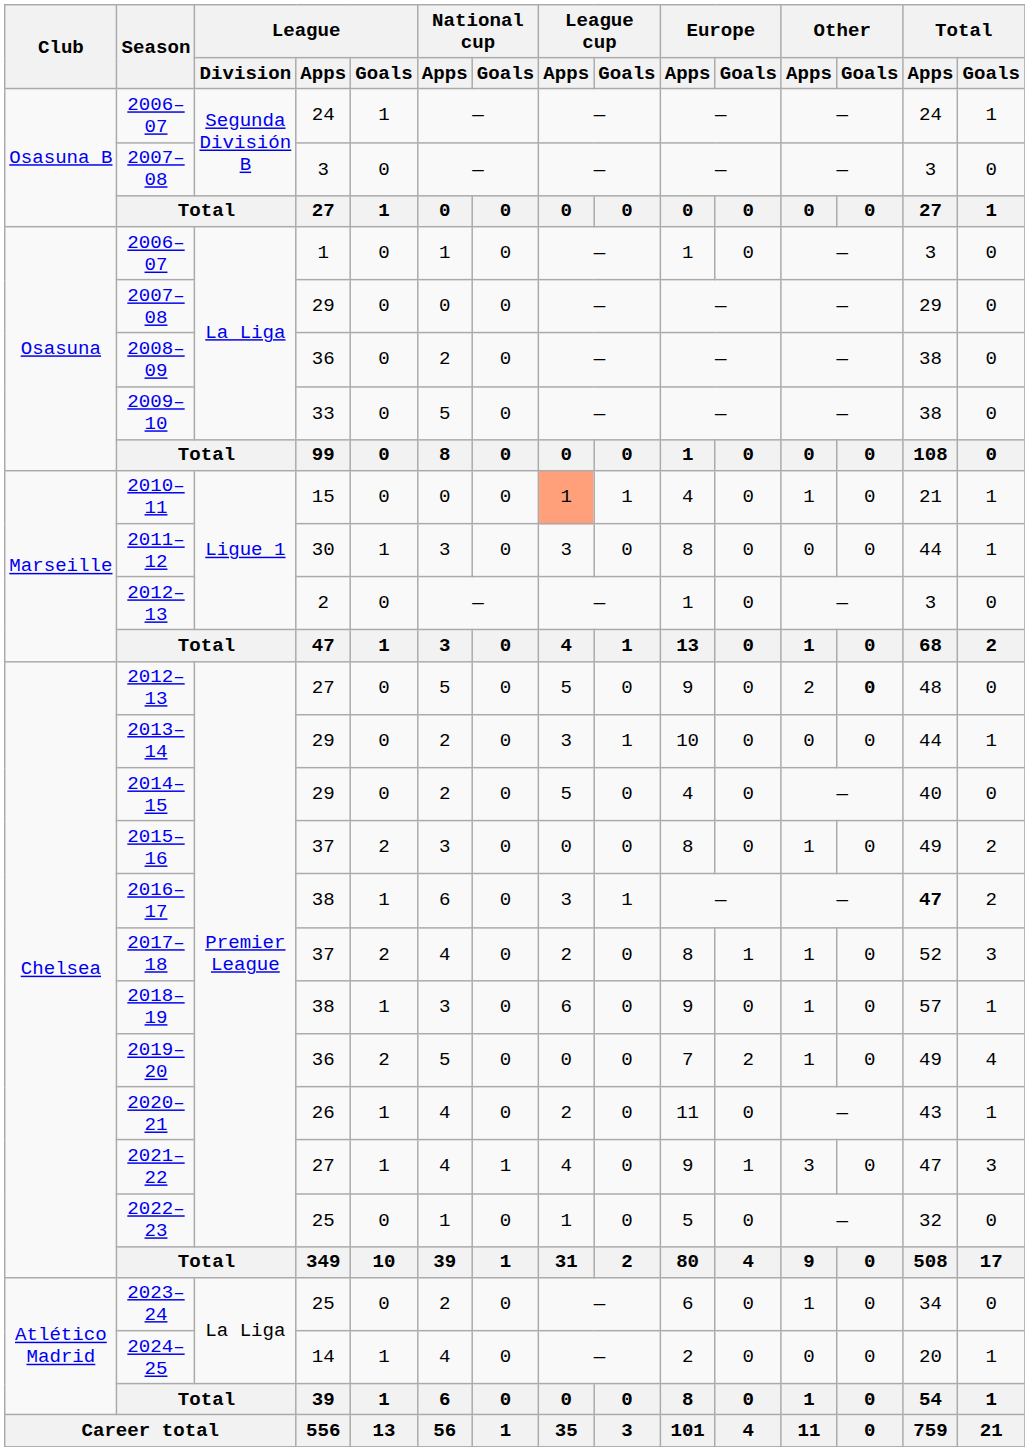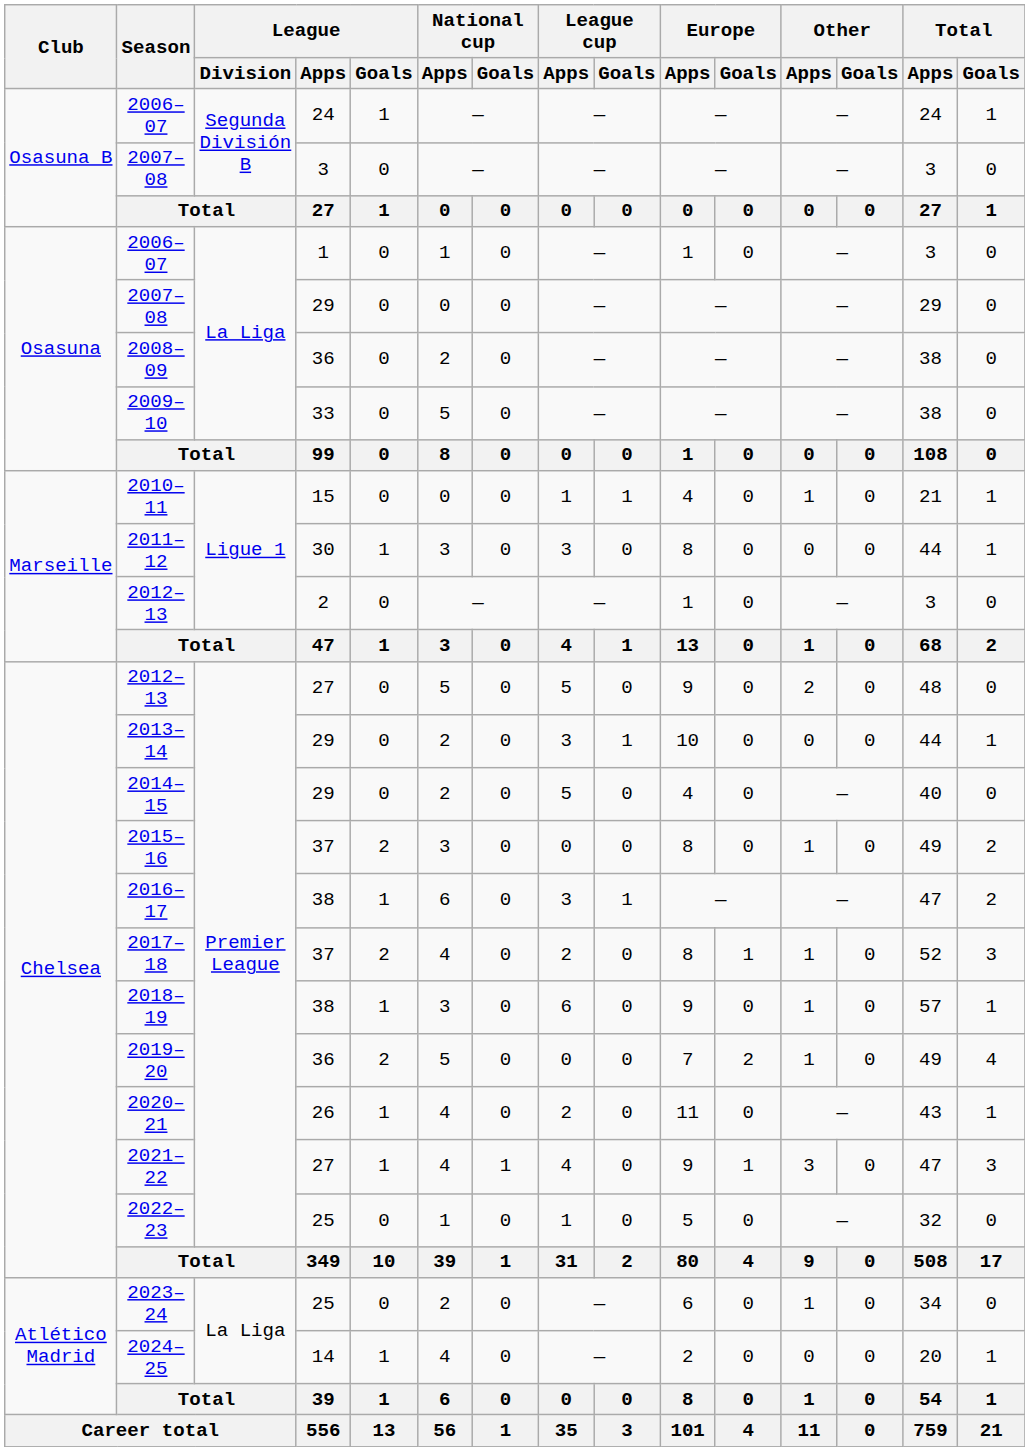(566, 497) lightsalmon background -> (566, 497) no background
(870, 688) bold -> (870, 688) normal
(930, 901) bold -> (930, 901) normal
